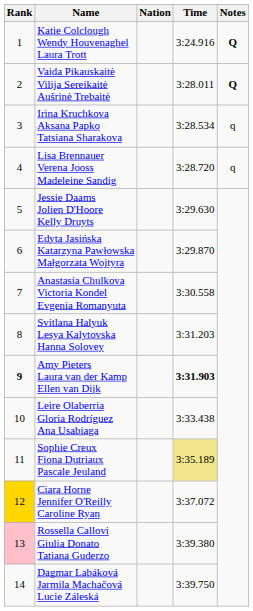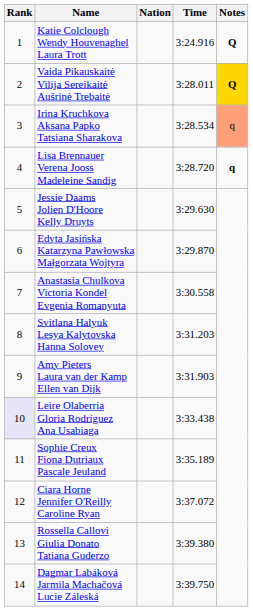(233, 84) no background -> (232, 84) gold background
(233, 126) no background -> (232, 126) lightsalmon background
(233, 167) normal -> (232, 167) bold
(20, 376) bold -> (20, 376) normal
(195, 376) bold -> (195, 376) normal
(20, 418) no background -> (20, 418) lavender background
(195, 459) khaki background -> (195, 459) no background
(20, 501) gold background -> (20, 501) no background
(20, 543) pink background -> (20, 543) no background
